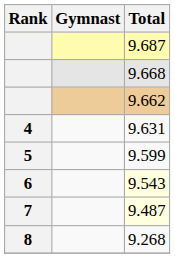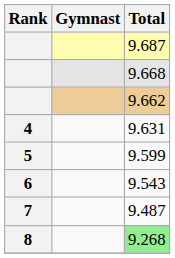(147, 183) lightyellow background -> (147, 183) no background
(147, 211) lightyellow background -> (147, 211) no background
(147, 239) no background -> (147, 239) lightgreen background
